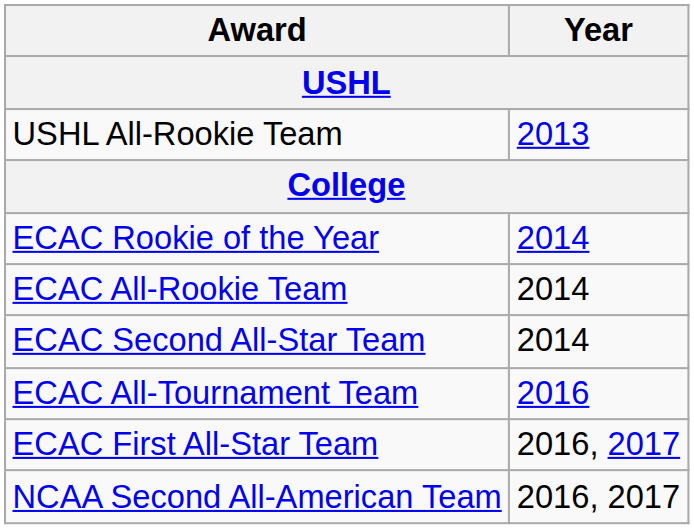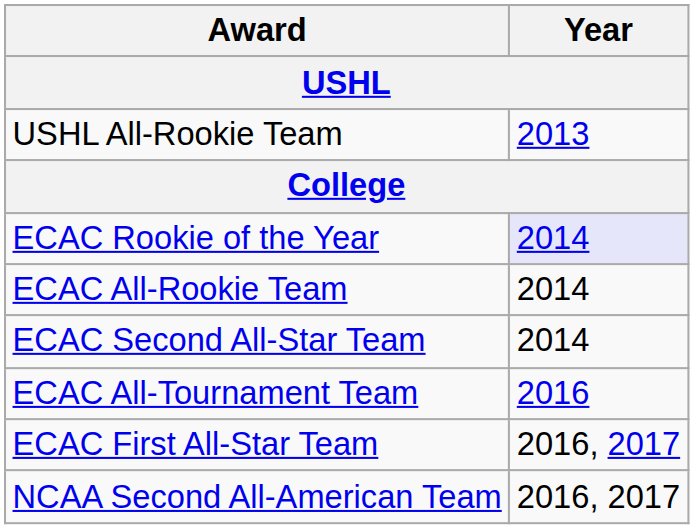(553, 237) no background -> (553, 237) lavender background
